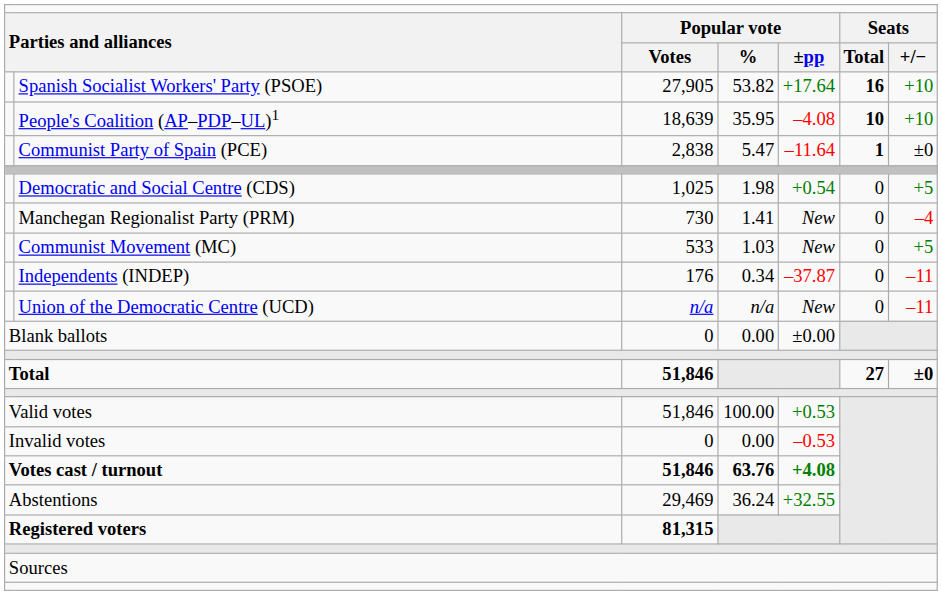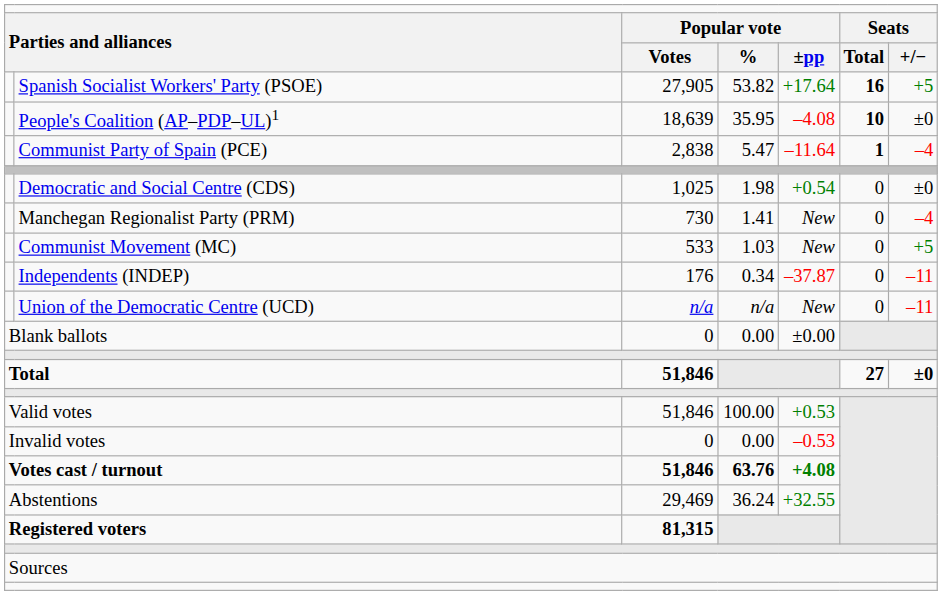(919, 86) +10 -> (923, 86) +5
(919, 118) +10 -> (924, 118) ±0
(924, 150) ±0 -> (924, 150) –4
(923, 188) +5 -> (924, 188) ±0
